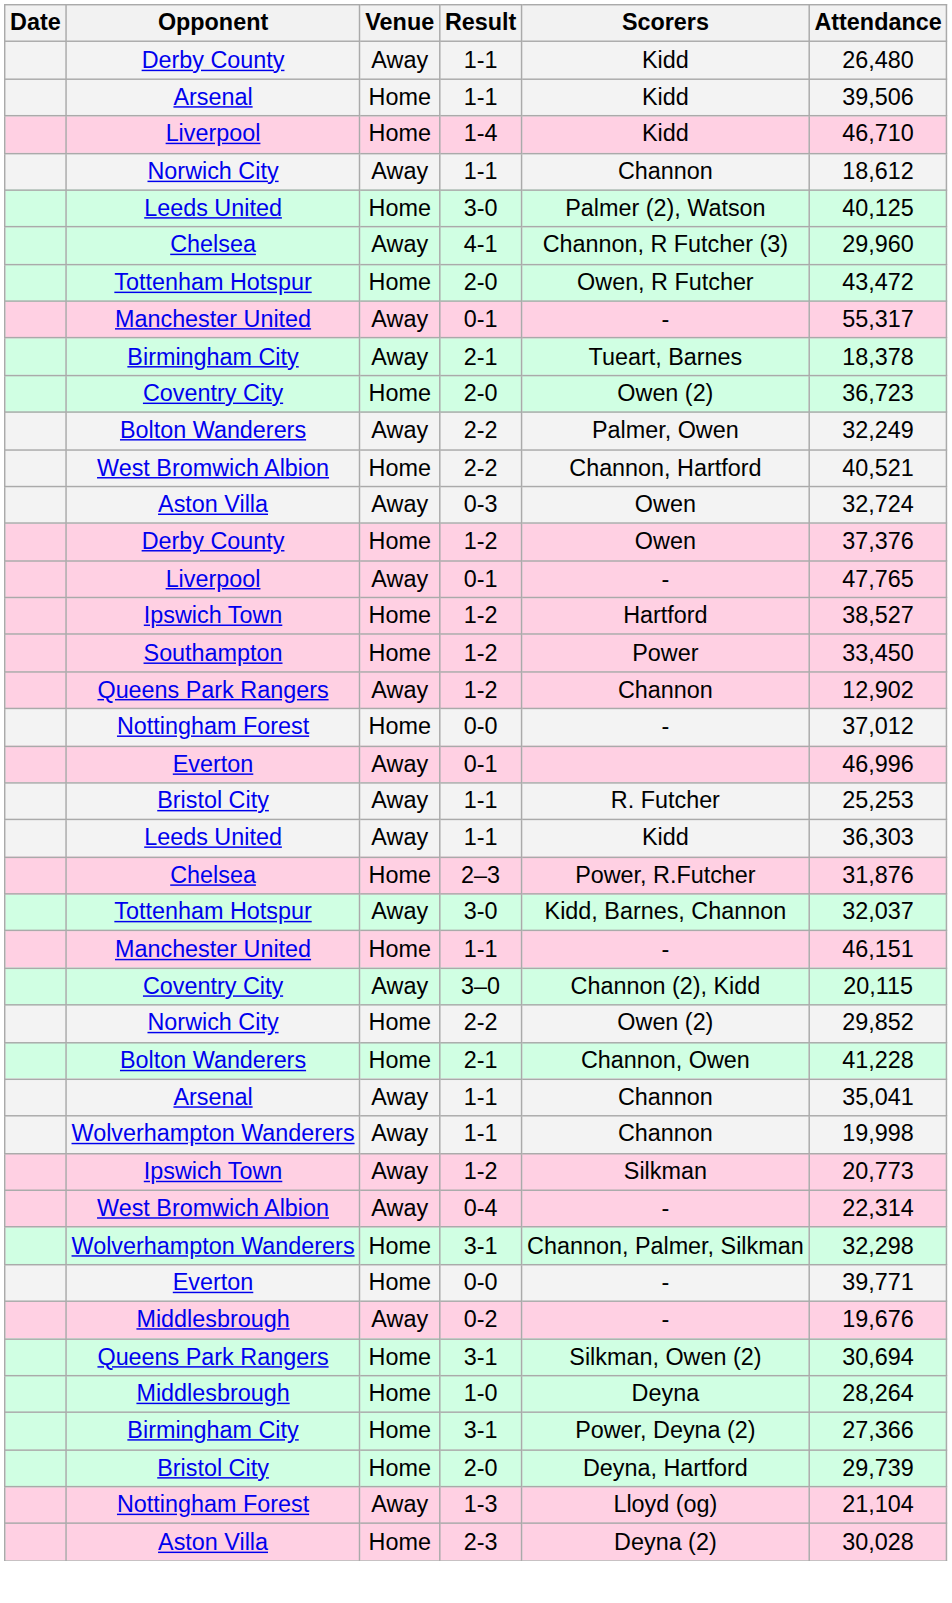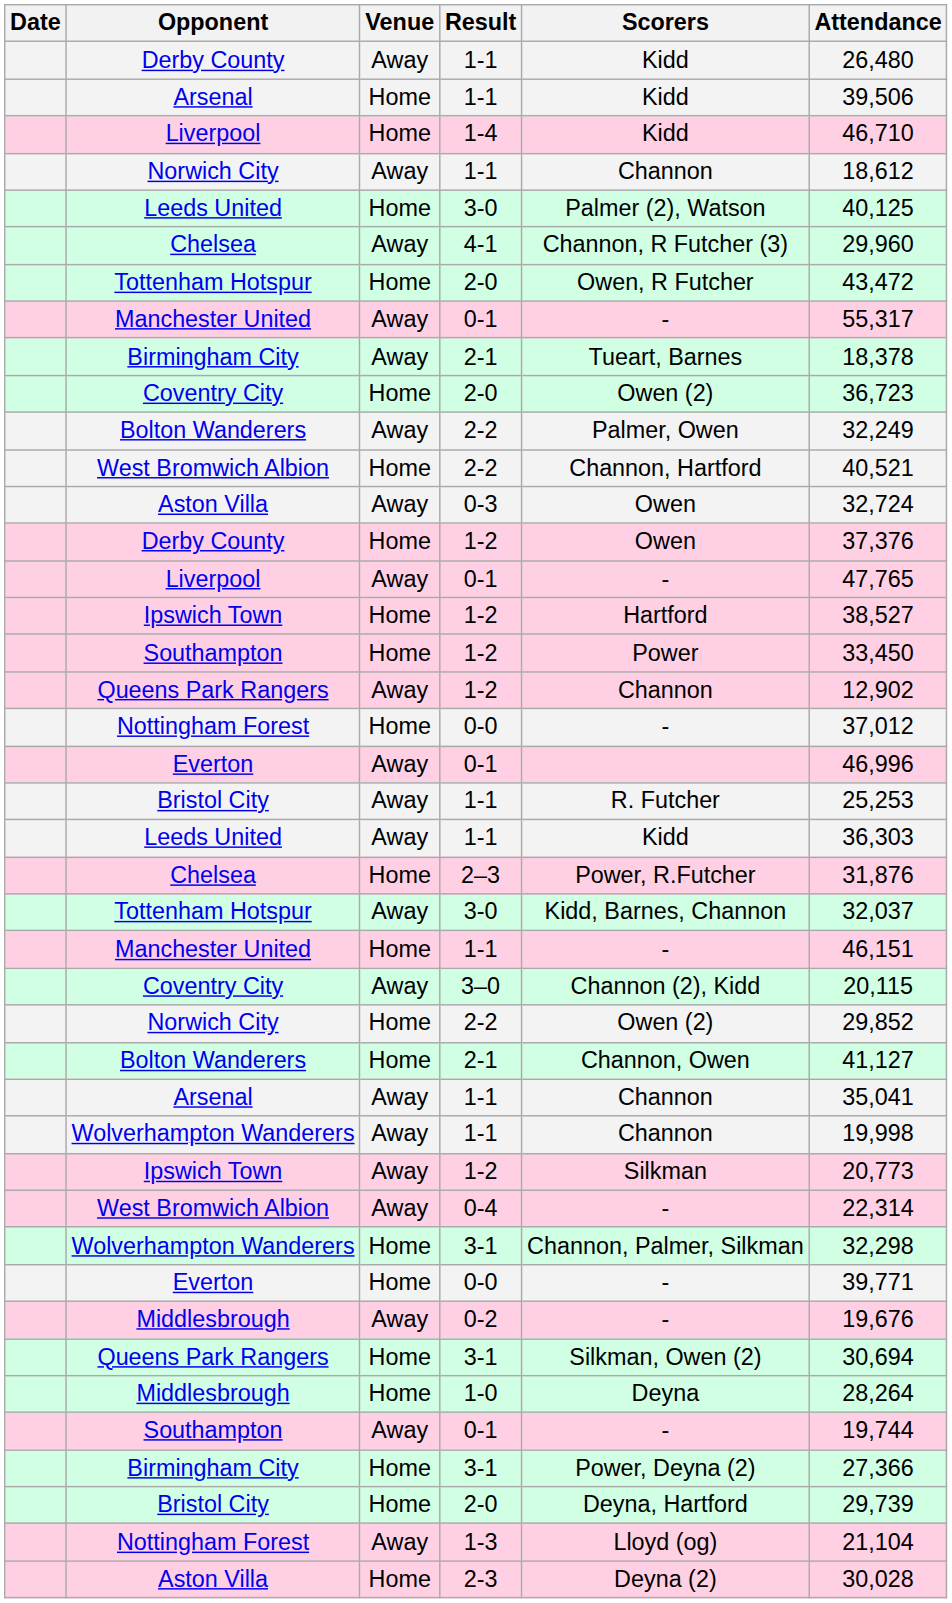(878, 1060) 41,228 -> (878, 1060) 41,127
+ row: (213, 1430)
